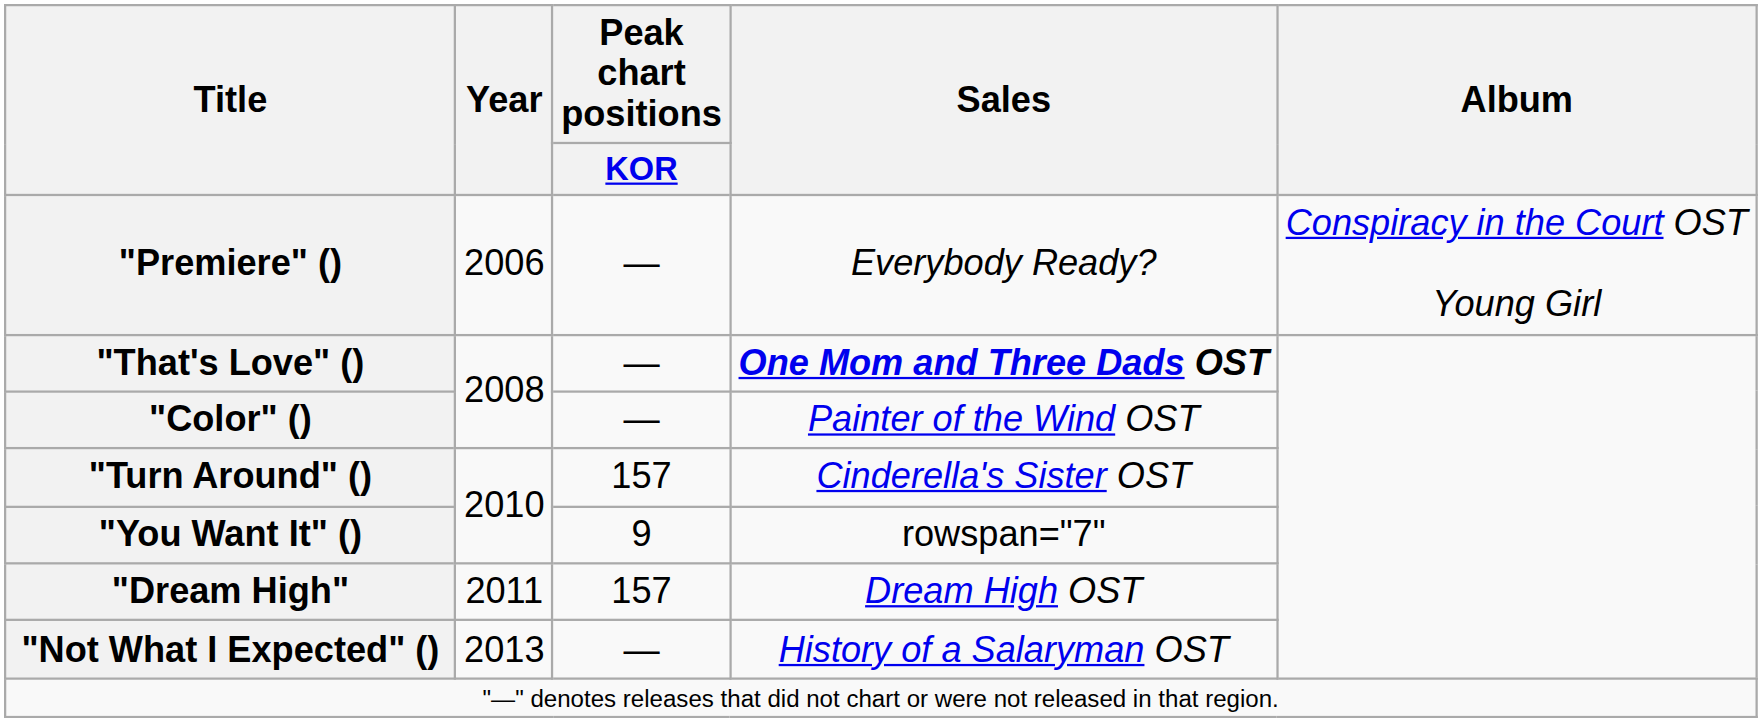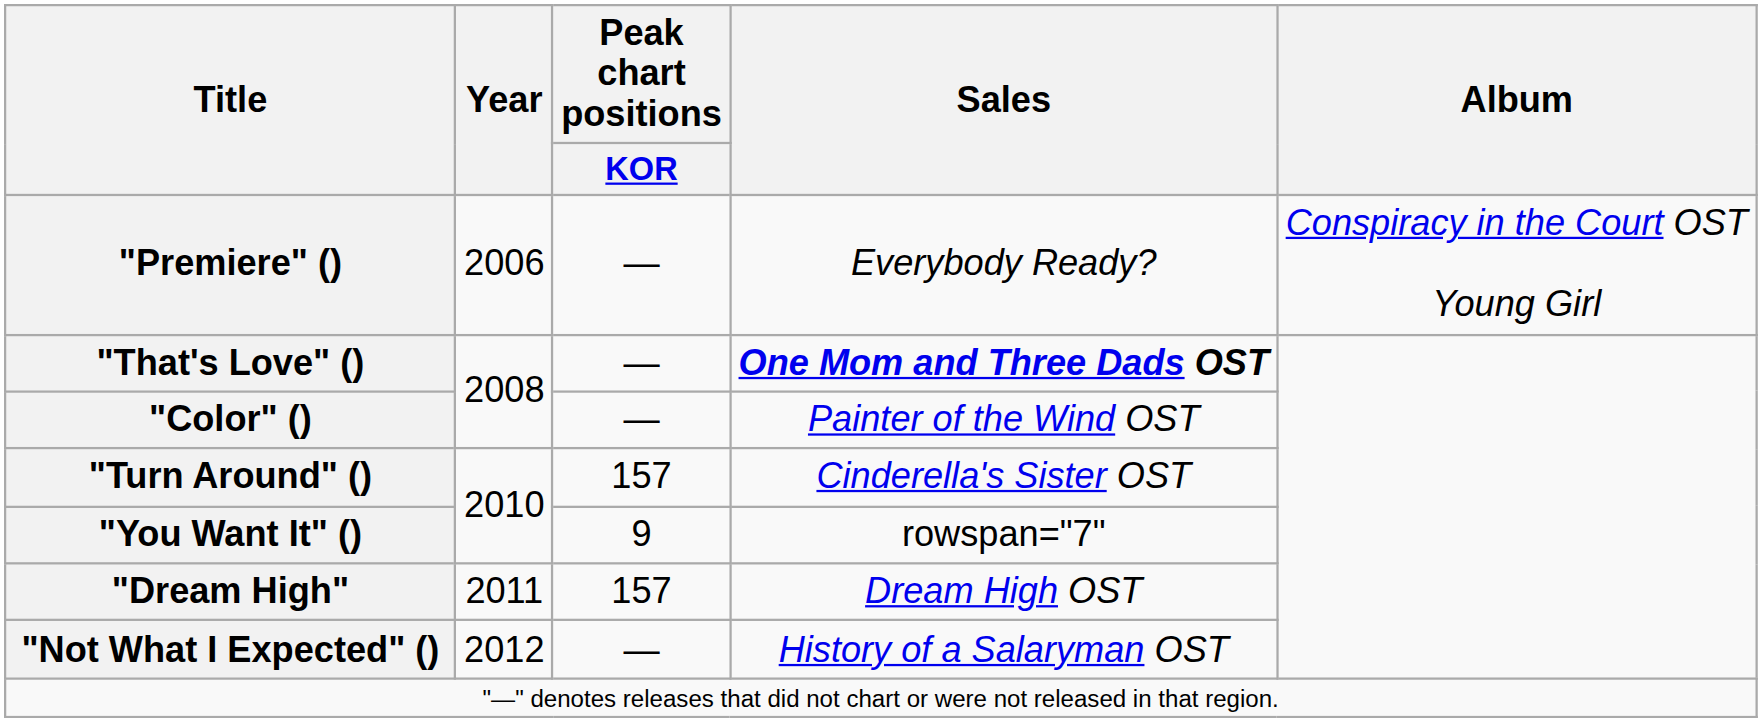(504, 648) 2013 -> (504, 648) 2012
